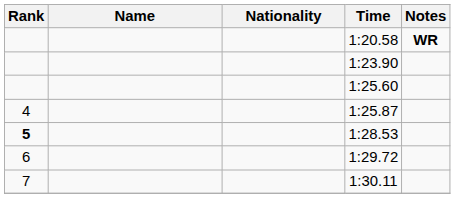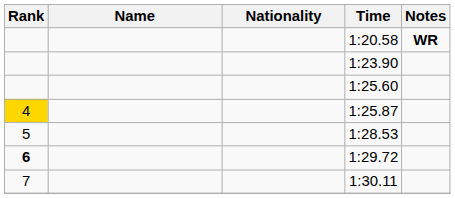(26, 110) no background -> (26, 110) gold background
(26, 134) bold -> (26, 134) normal
(26, 157) normal -> (26, 157) bold
